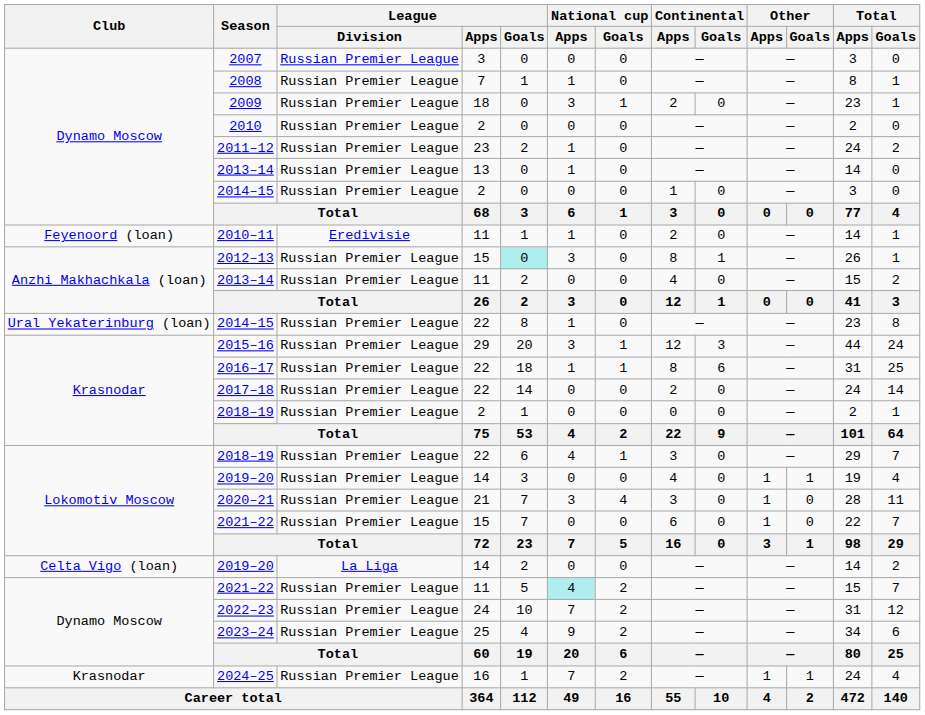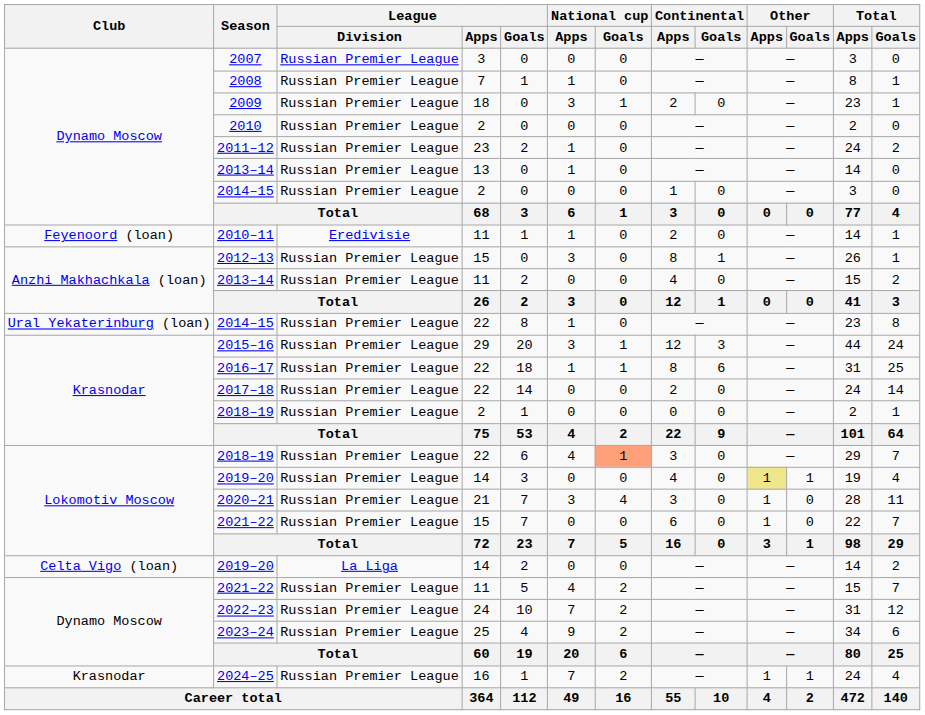(524, 258) paleturquoise background -> (524, 258) no background
(623, 456) no background -> (623, 456) lightsalmon background
(767, 478) no background -> (767, 478) khaki background
(571, 588) paleturquoise background -> (571, 588) no background
